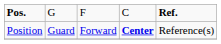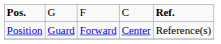(138, 30) bold -> (136, 30) normal
